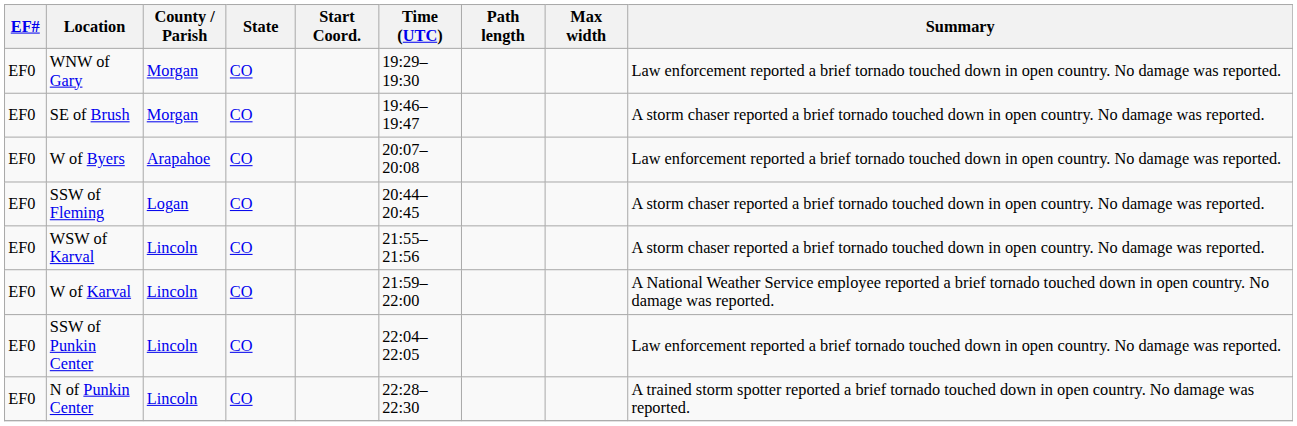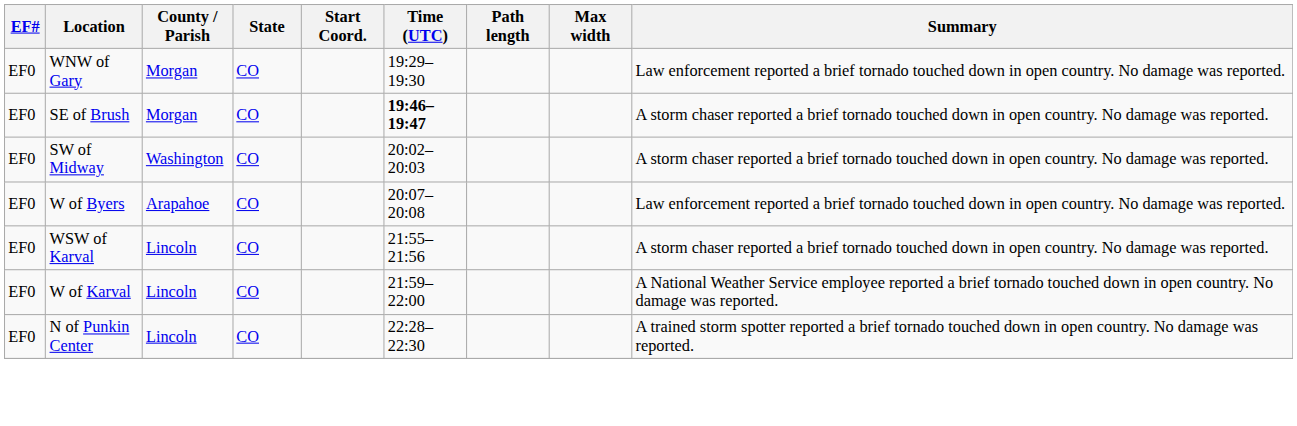(405, 115) normal -> (411, 115) bold
+ row: (77, 159)
- row: (77, 203)
- row: (75, 345)
